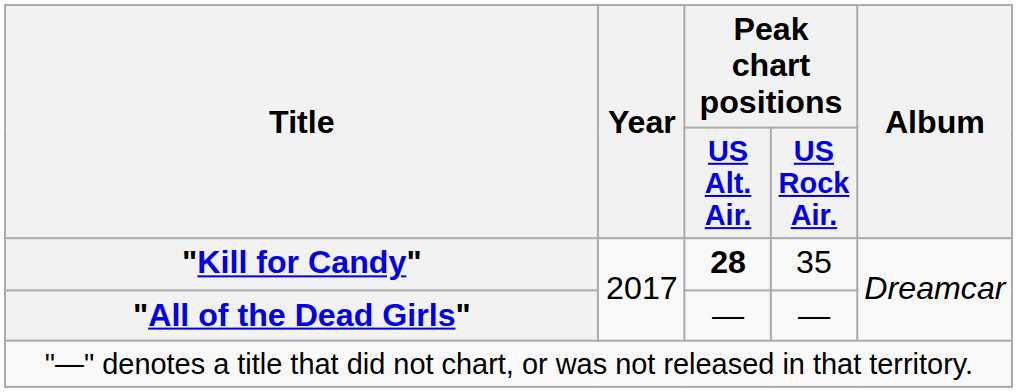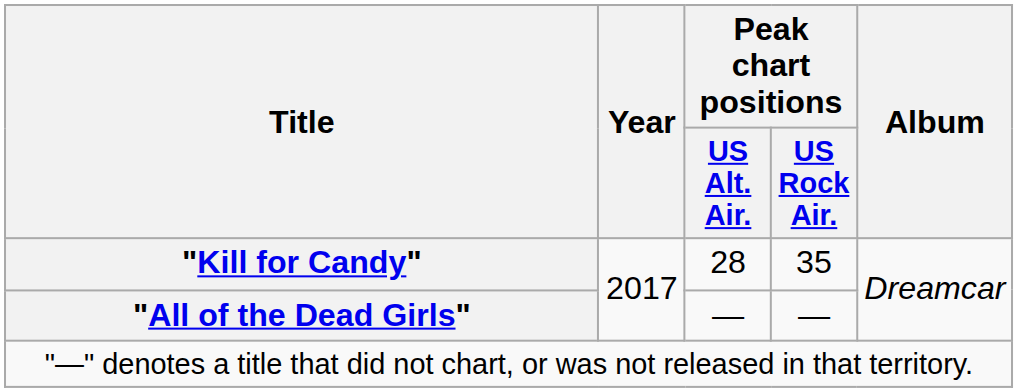(728, 263) bold -> (728, 263) normal
